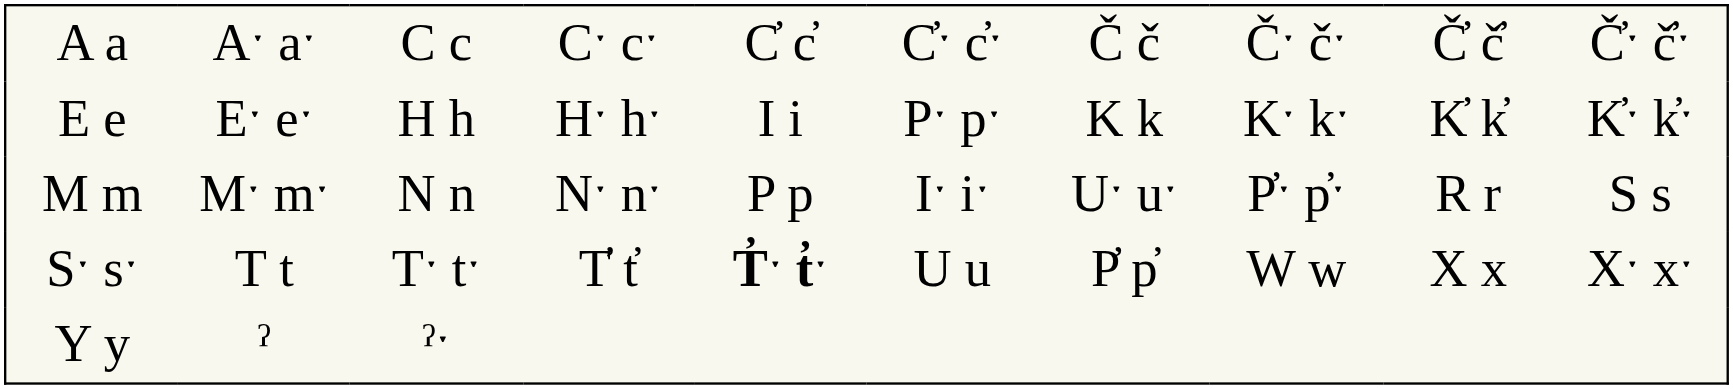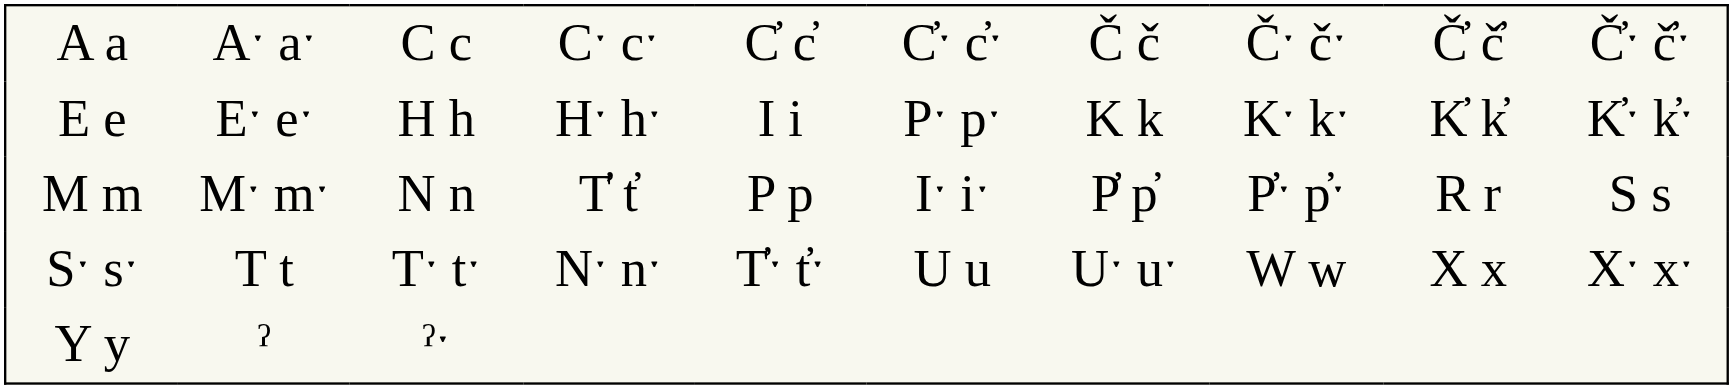(608, 193) Nˑ nˑ -> (608, 193) T̓ t̓
(1124, 193) Uˑ uˑ -> (1124, 193) P̓ p̓
(608, 268) T̓ t̓ -> (608, 268) Nˑ nˑ
(780, 268) bold -> (780, 268) normal
(1124, 268) P̓ p̓ -> (1124, 268) Uˑ uˑ
